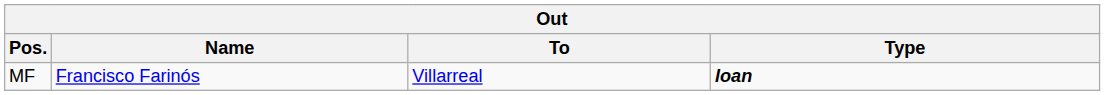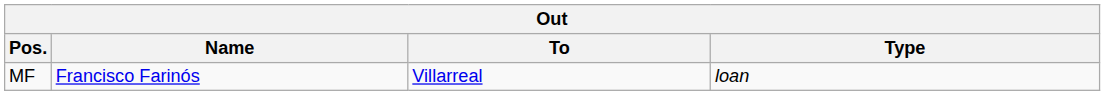(734, 77) bold -> (732, 77) normal
